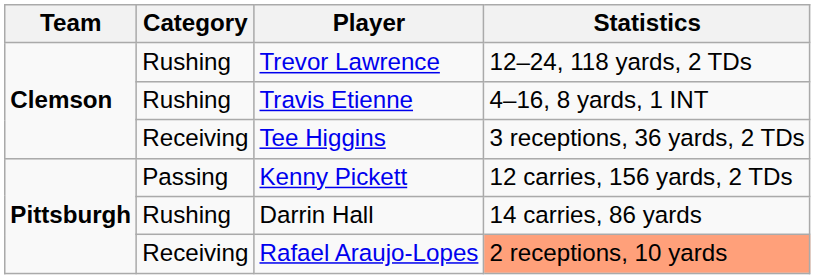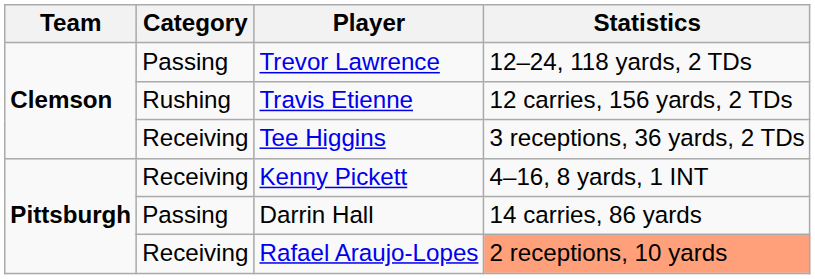(187, 61) Rushing -> (185, 61) Passing
(599, 100) 4–16, 8 yards, 1 INT -> (641, 100) 12 carries, 156 yards, 2 TDs
(185, 176) Passing -> (195, 176) Receiving
(641, 176) 12 carries, 156 yards, 2 TDs -> (599, 176) 4–16, 8 yards, 1 INT
(187, 215) Rushing -> (185, 215) Passing
